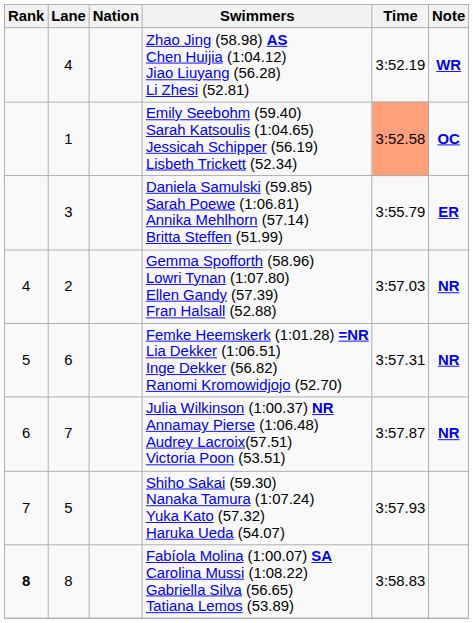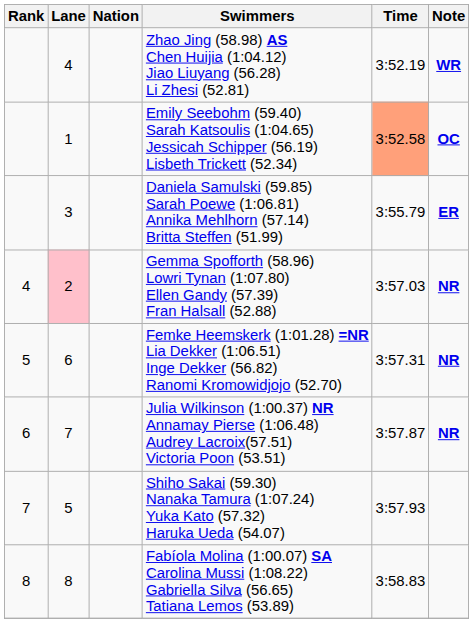(69, 286) no background -> (69, 286) pink background
(26, 581) bold -> (26, 581) normal
